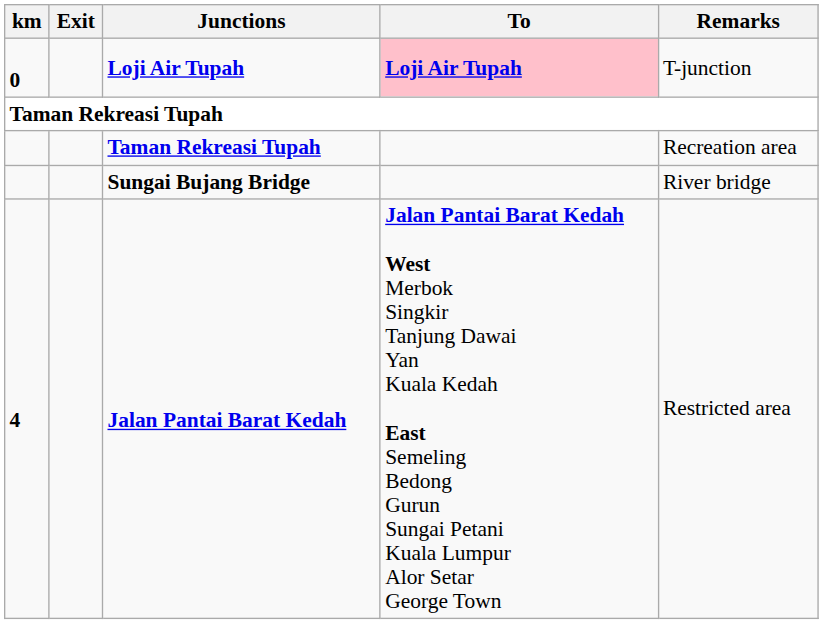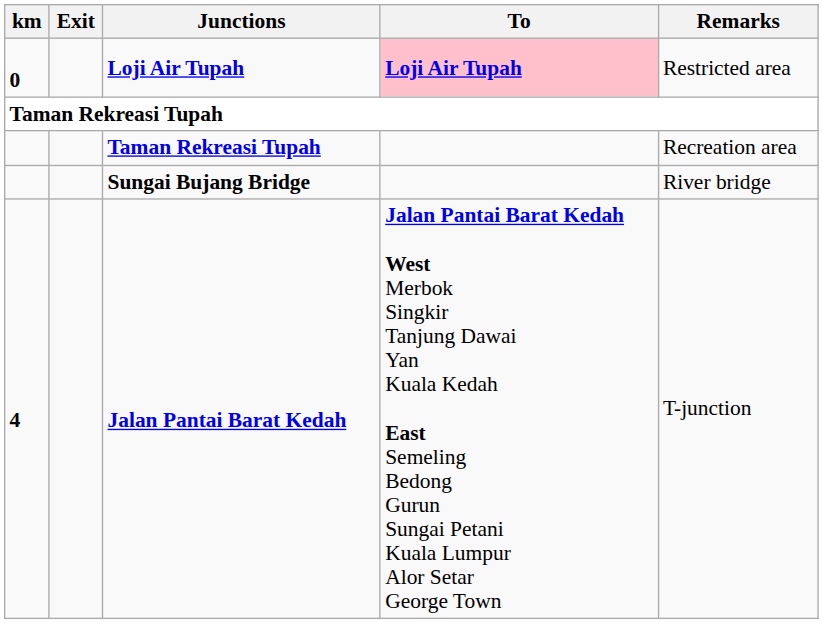(707, 67) T-junction -> (727, 67) Restricted area
(727, 408) Restricted area -> (707, 408) T-junction
